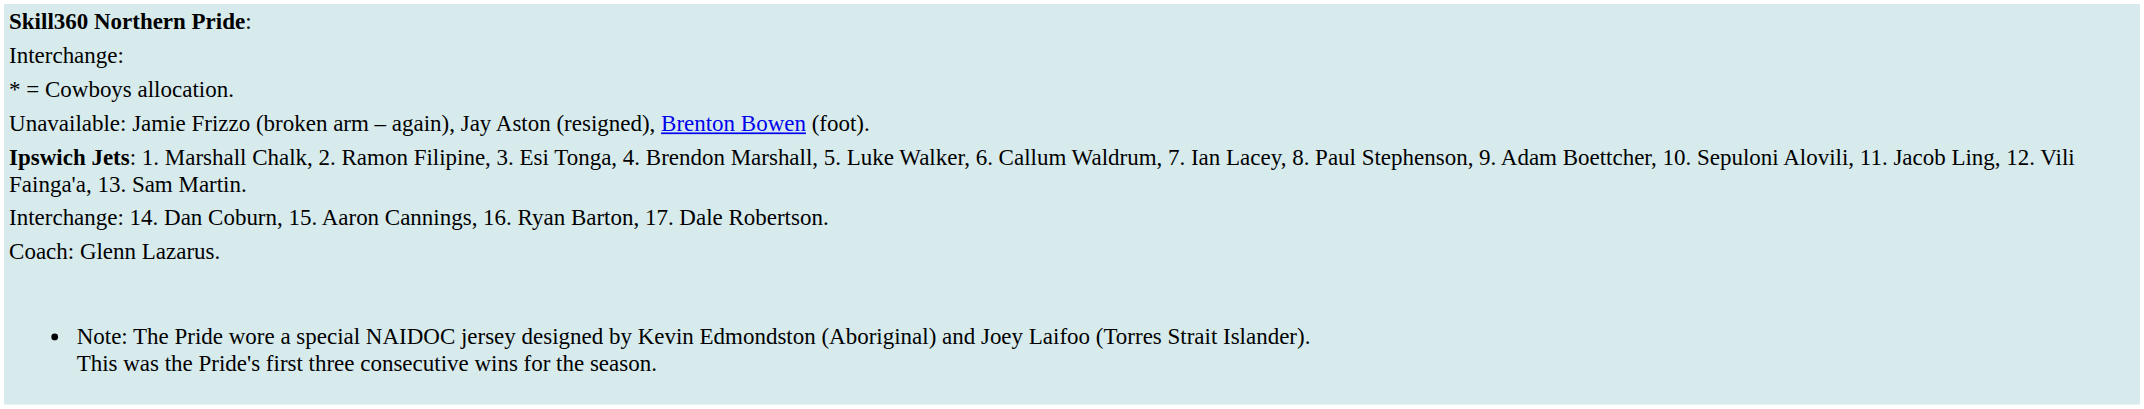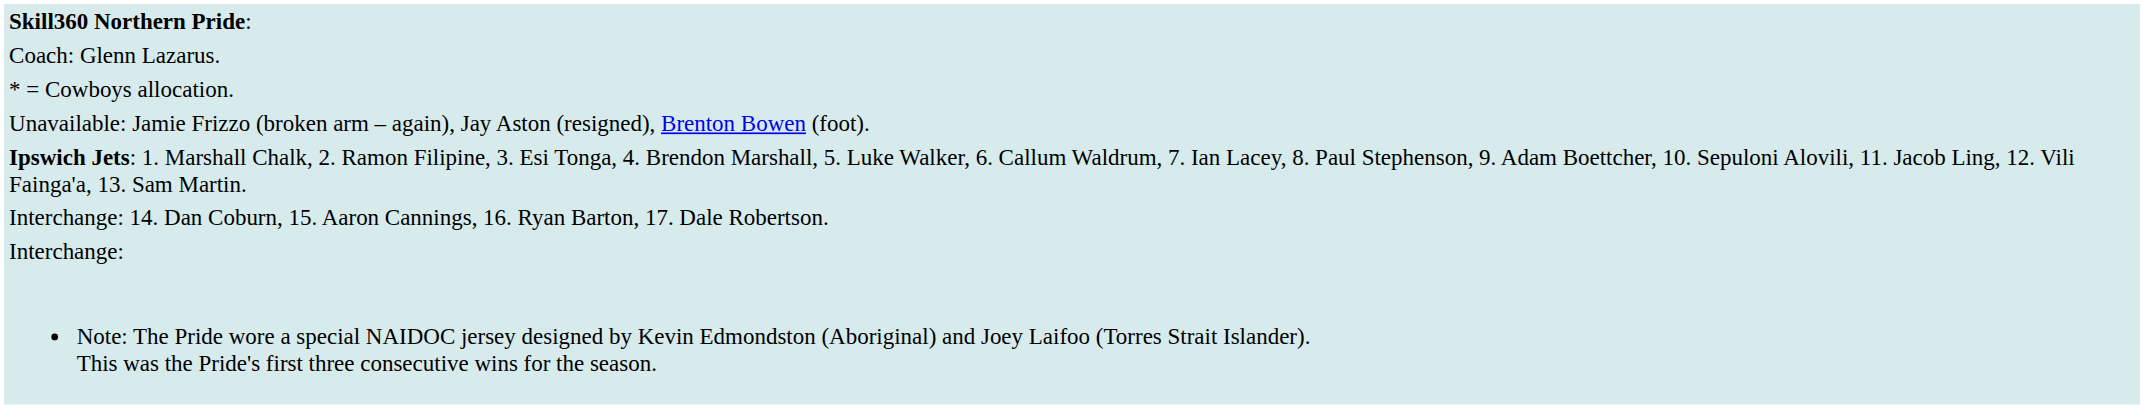(66, 56) Interchange: -> (115, 56) Coach: Glenn Lazarus.
(115, 252) Coach: Glenn Lazarus. -> (66, 252) Interchange:
